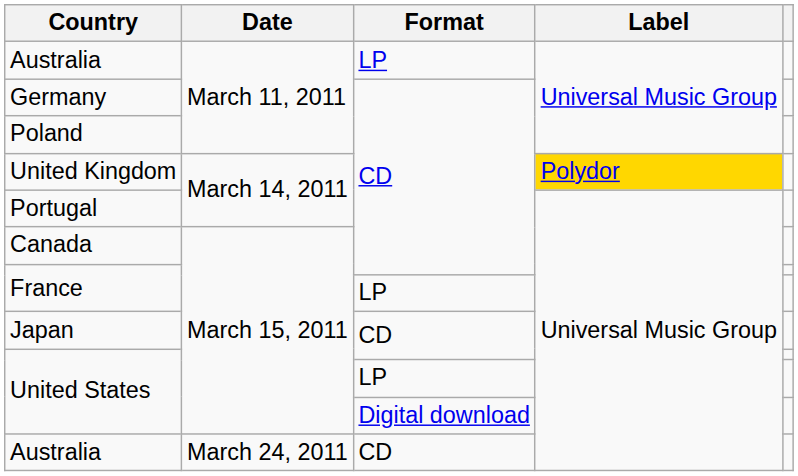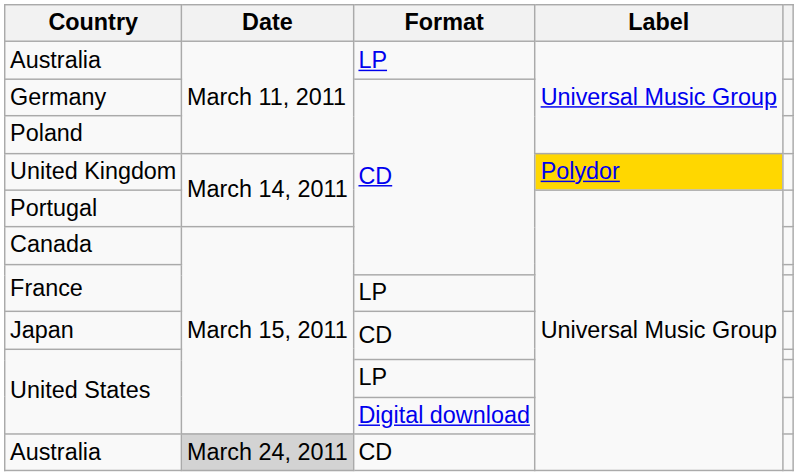(267, 452) no background -> (267, 452) lightgrey background
